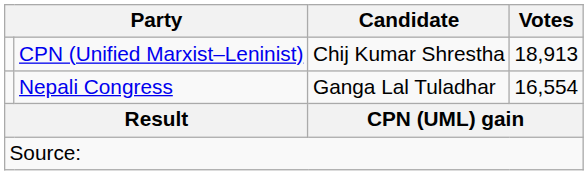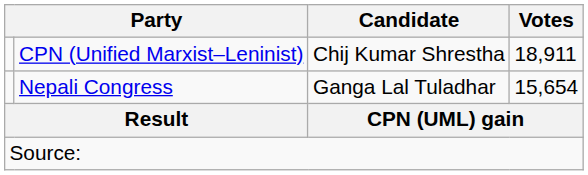(546, 53) 18,913 -> (546, 53) 18,911
(546, 86) 16,554 -> (546, 86) 15,654
